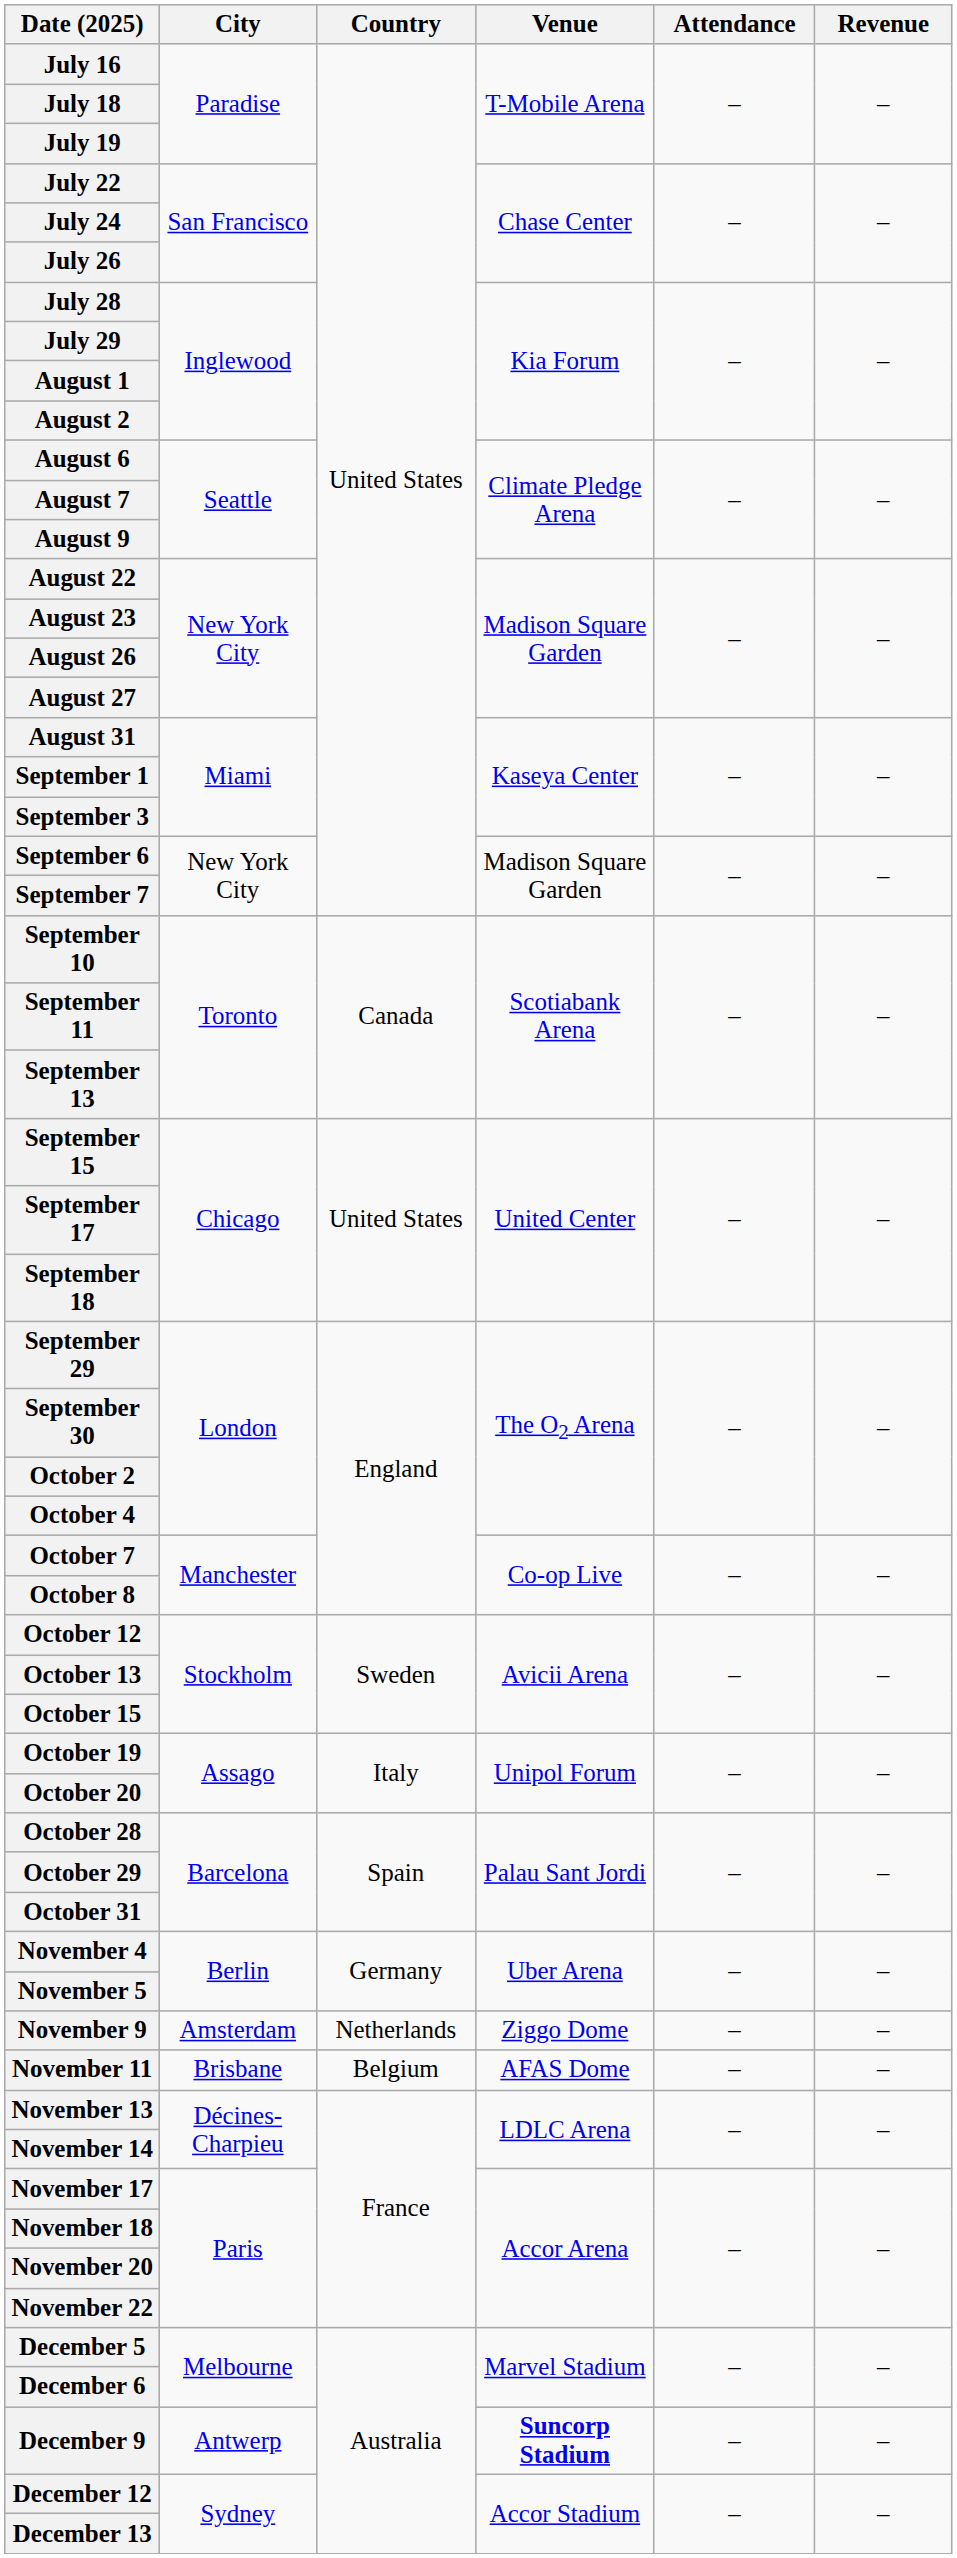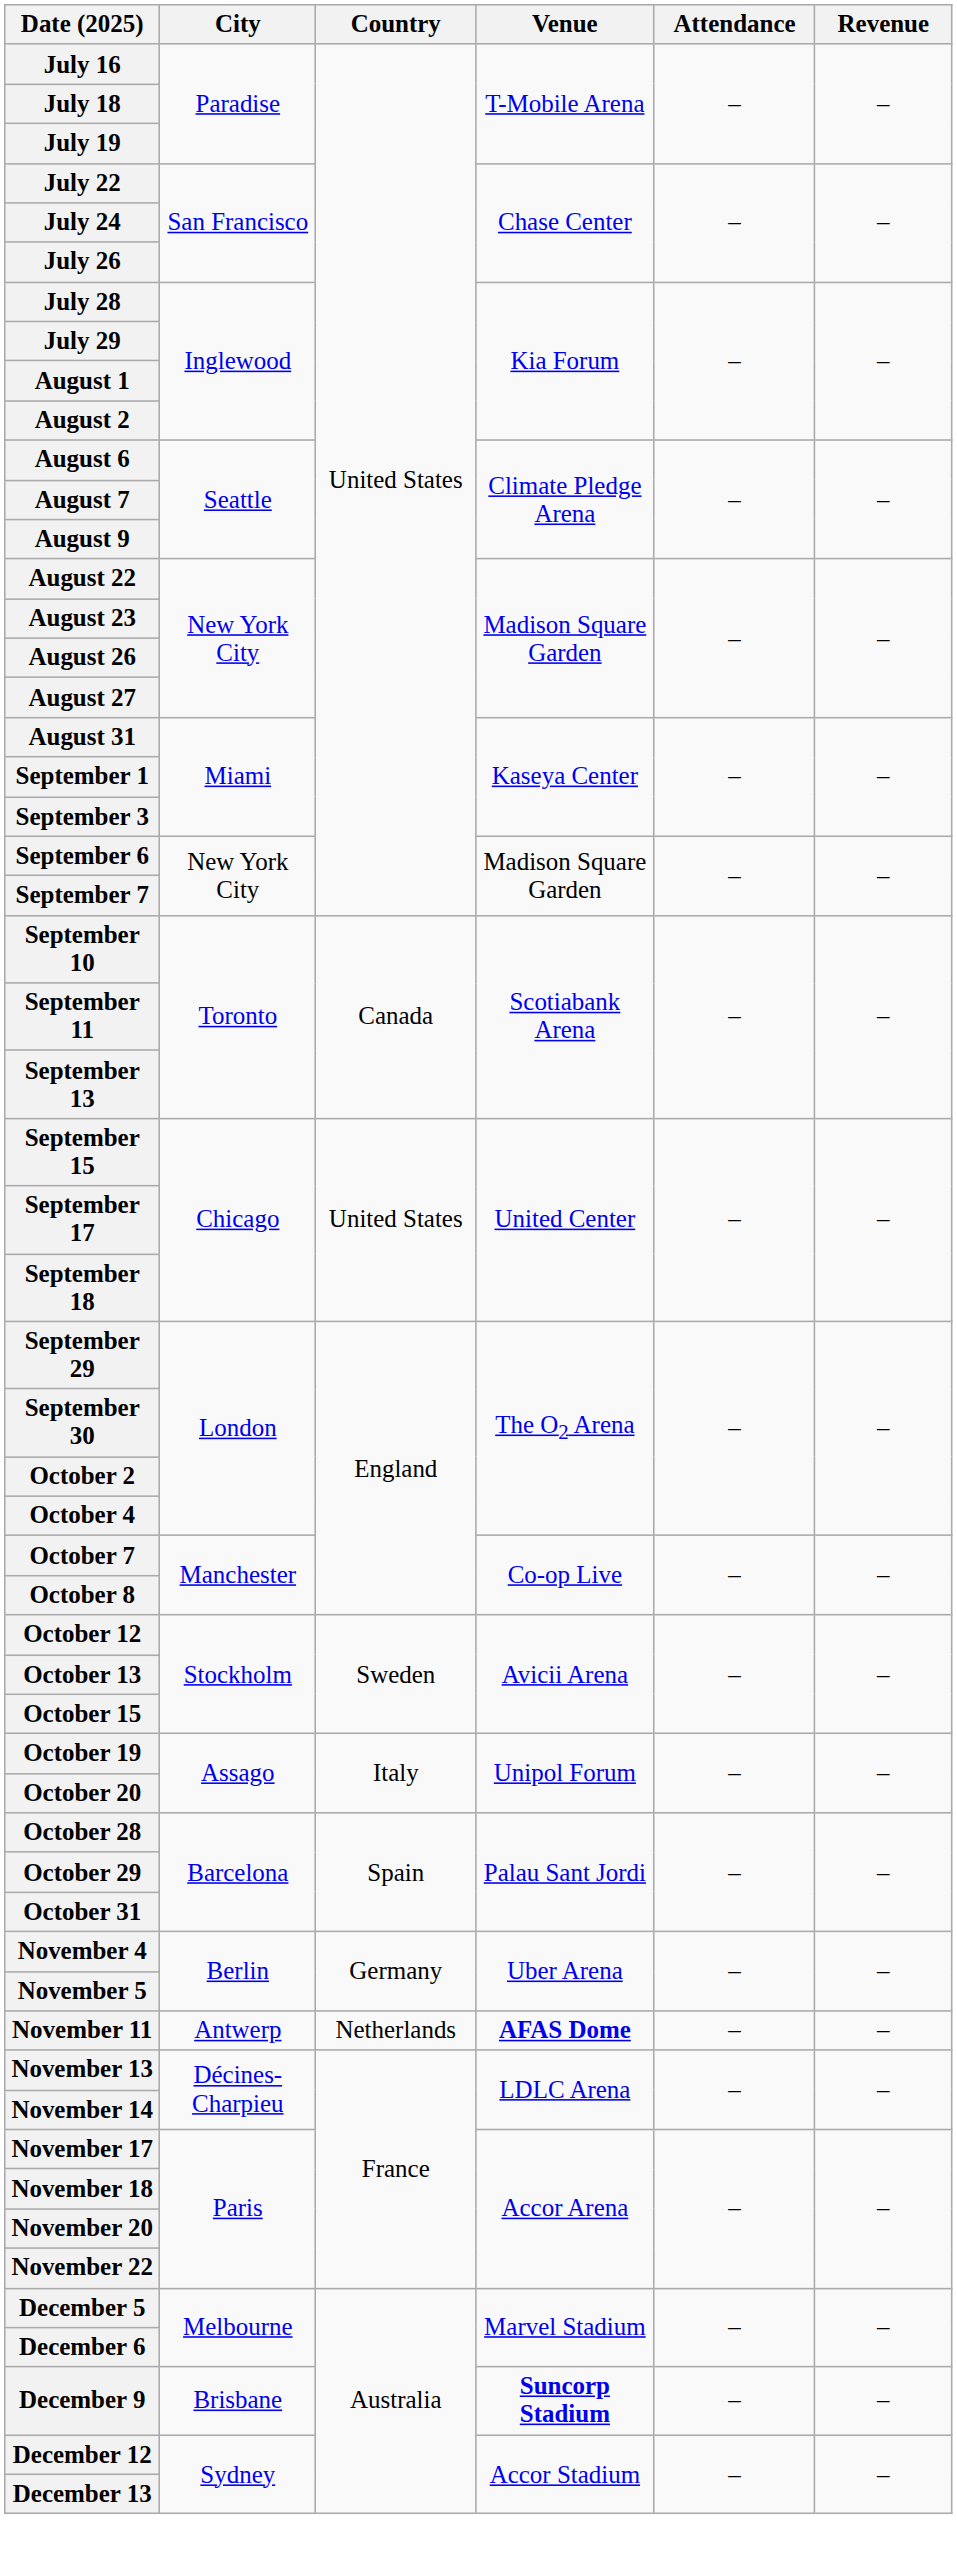- row: (82, 2030)
(238, 2069) Brisbane -> (238, 2030) Antwerp
(396, 2069) Belgium -> (396, 2030) Netherlands
(565, 2069) normal -> (565, 2030) bold
(238, 2440) Antwerp -> (238, 2400) Brisbane
